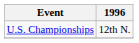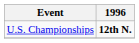(115, 29) normal -> (115, 29) bold
